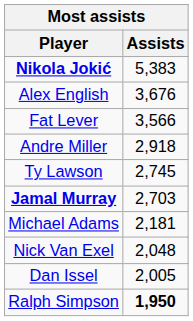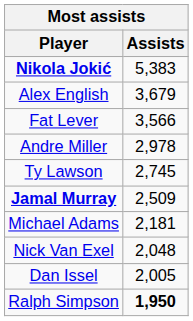(155, 95) 3,676 -> (155, 95) 3,679
(155, 146) 2,918 -> (155, 146) 2,978
(155, 198) 2,703 -> (155, 198) 2,509
